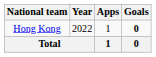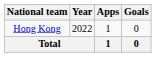(136, 28) bold -> (136, 28) normal
